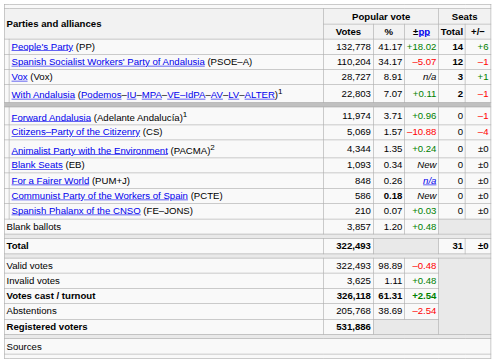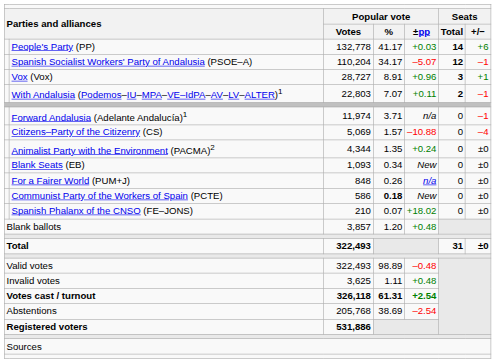(422, 46) +18.02 -> (424, 46) +0.03
(430, 77) n/a -> (424, 77) +0.96
(424, 116) +0.96 -> (430, 116) n/a
(424, 211) +0.03 -> (422, 211) +18.02
